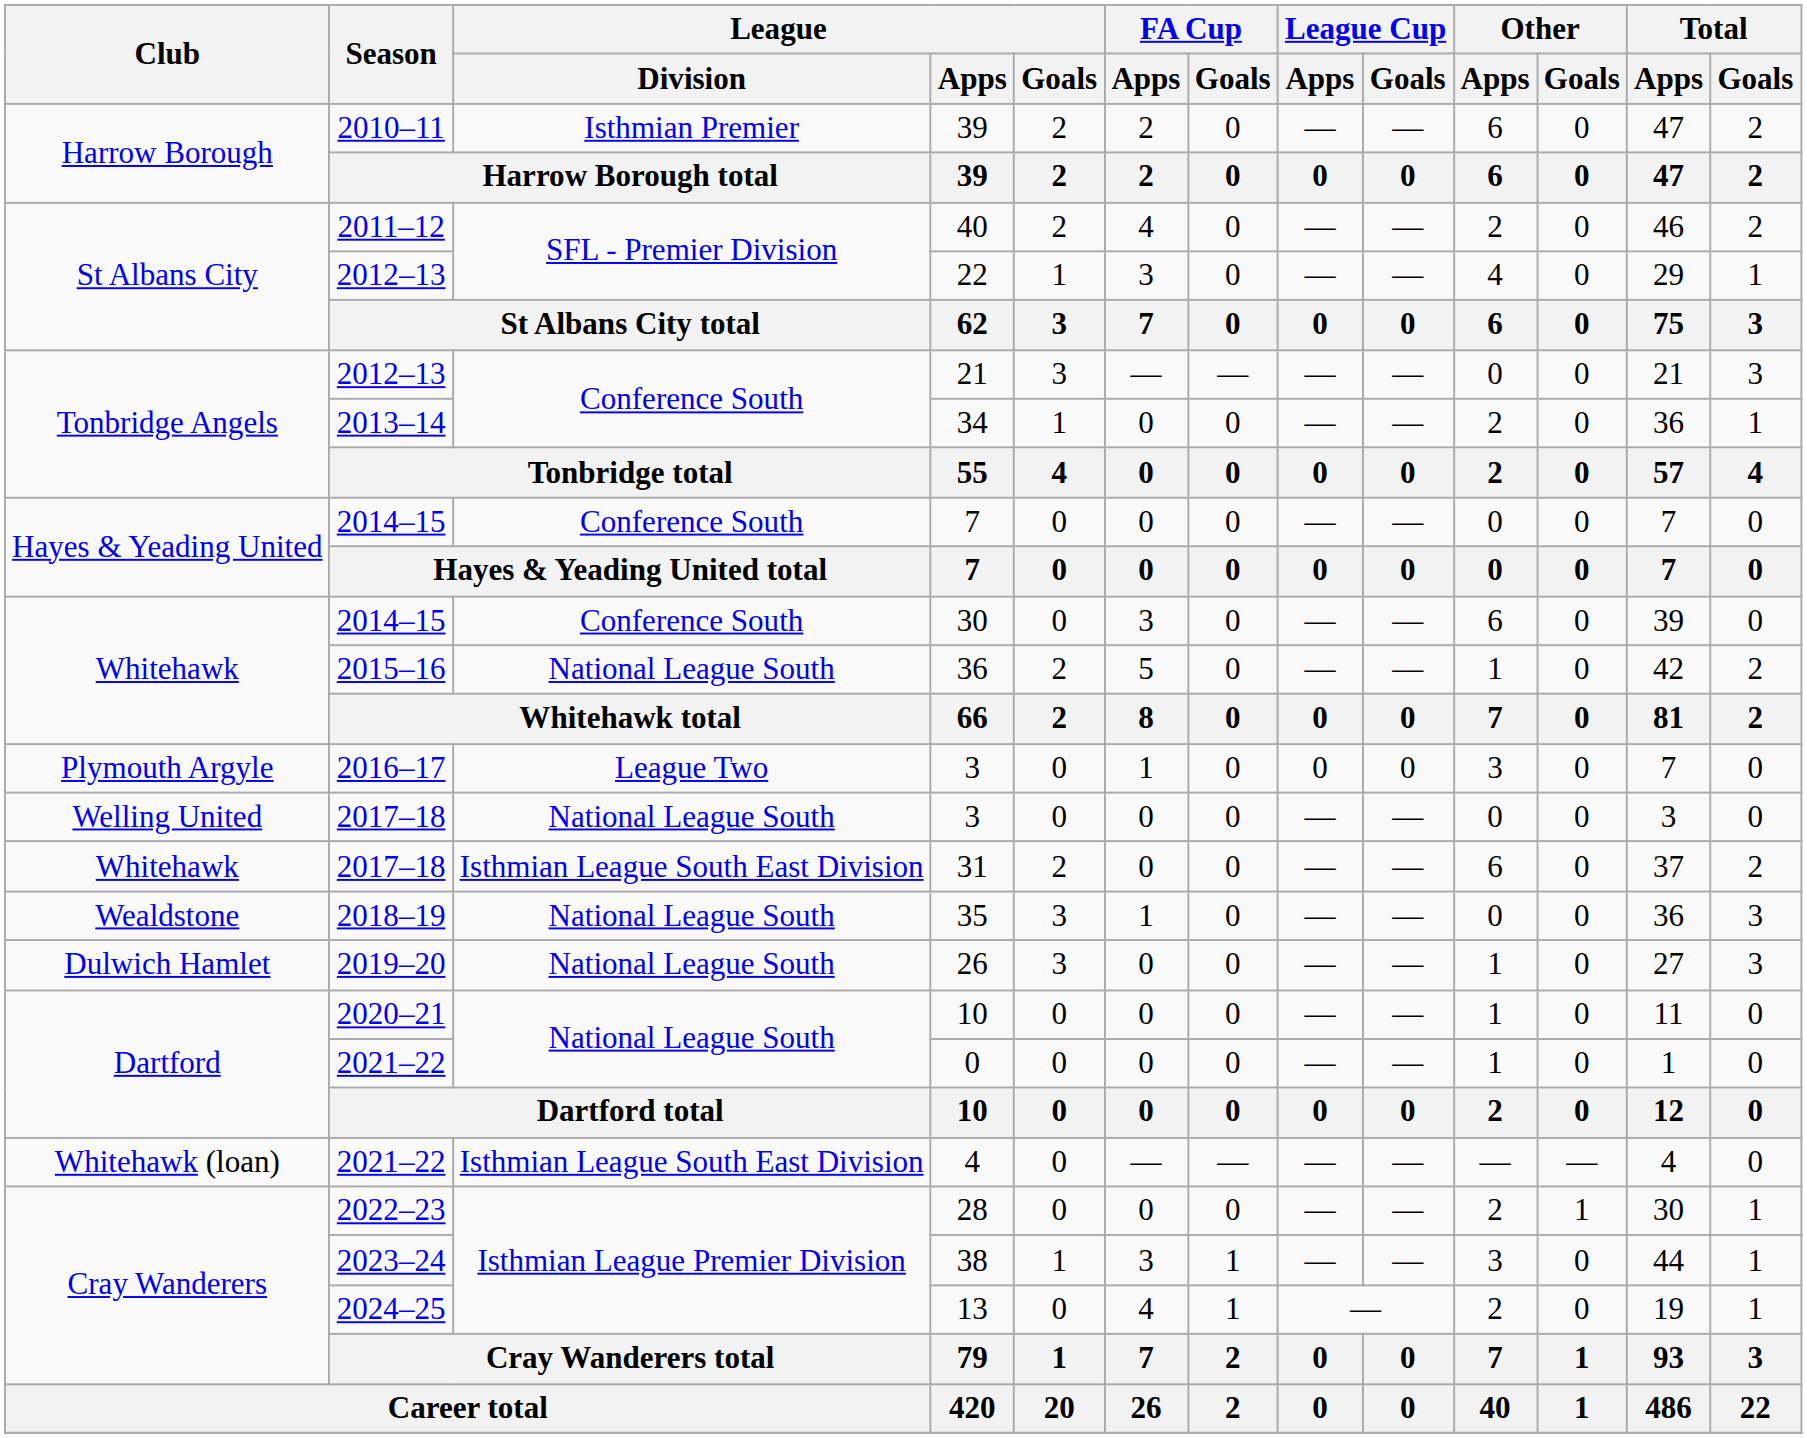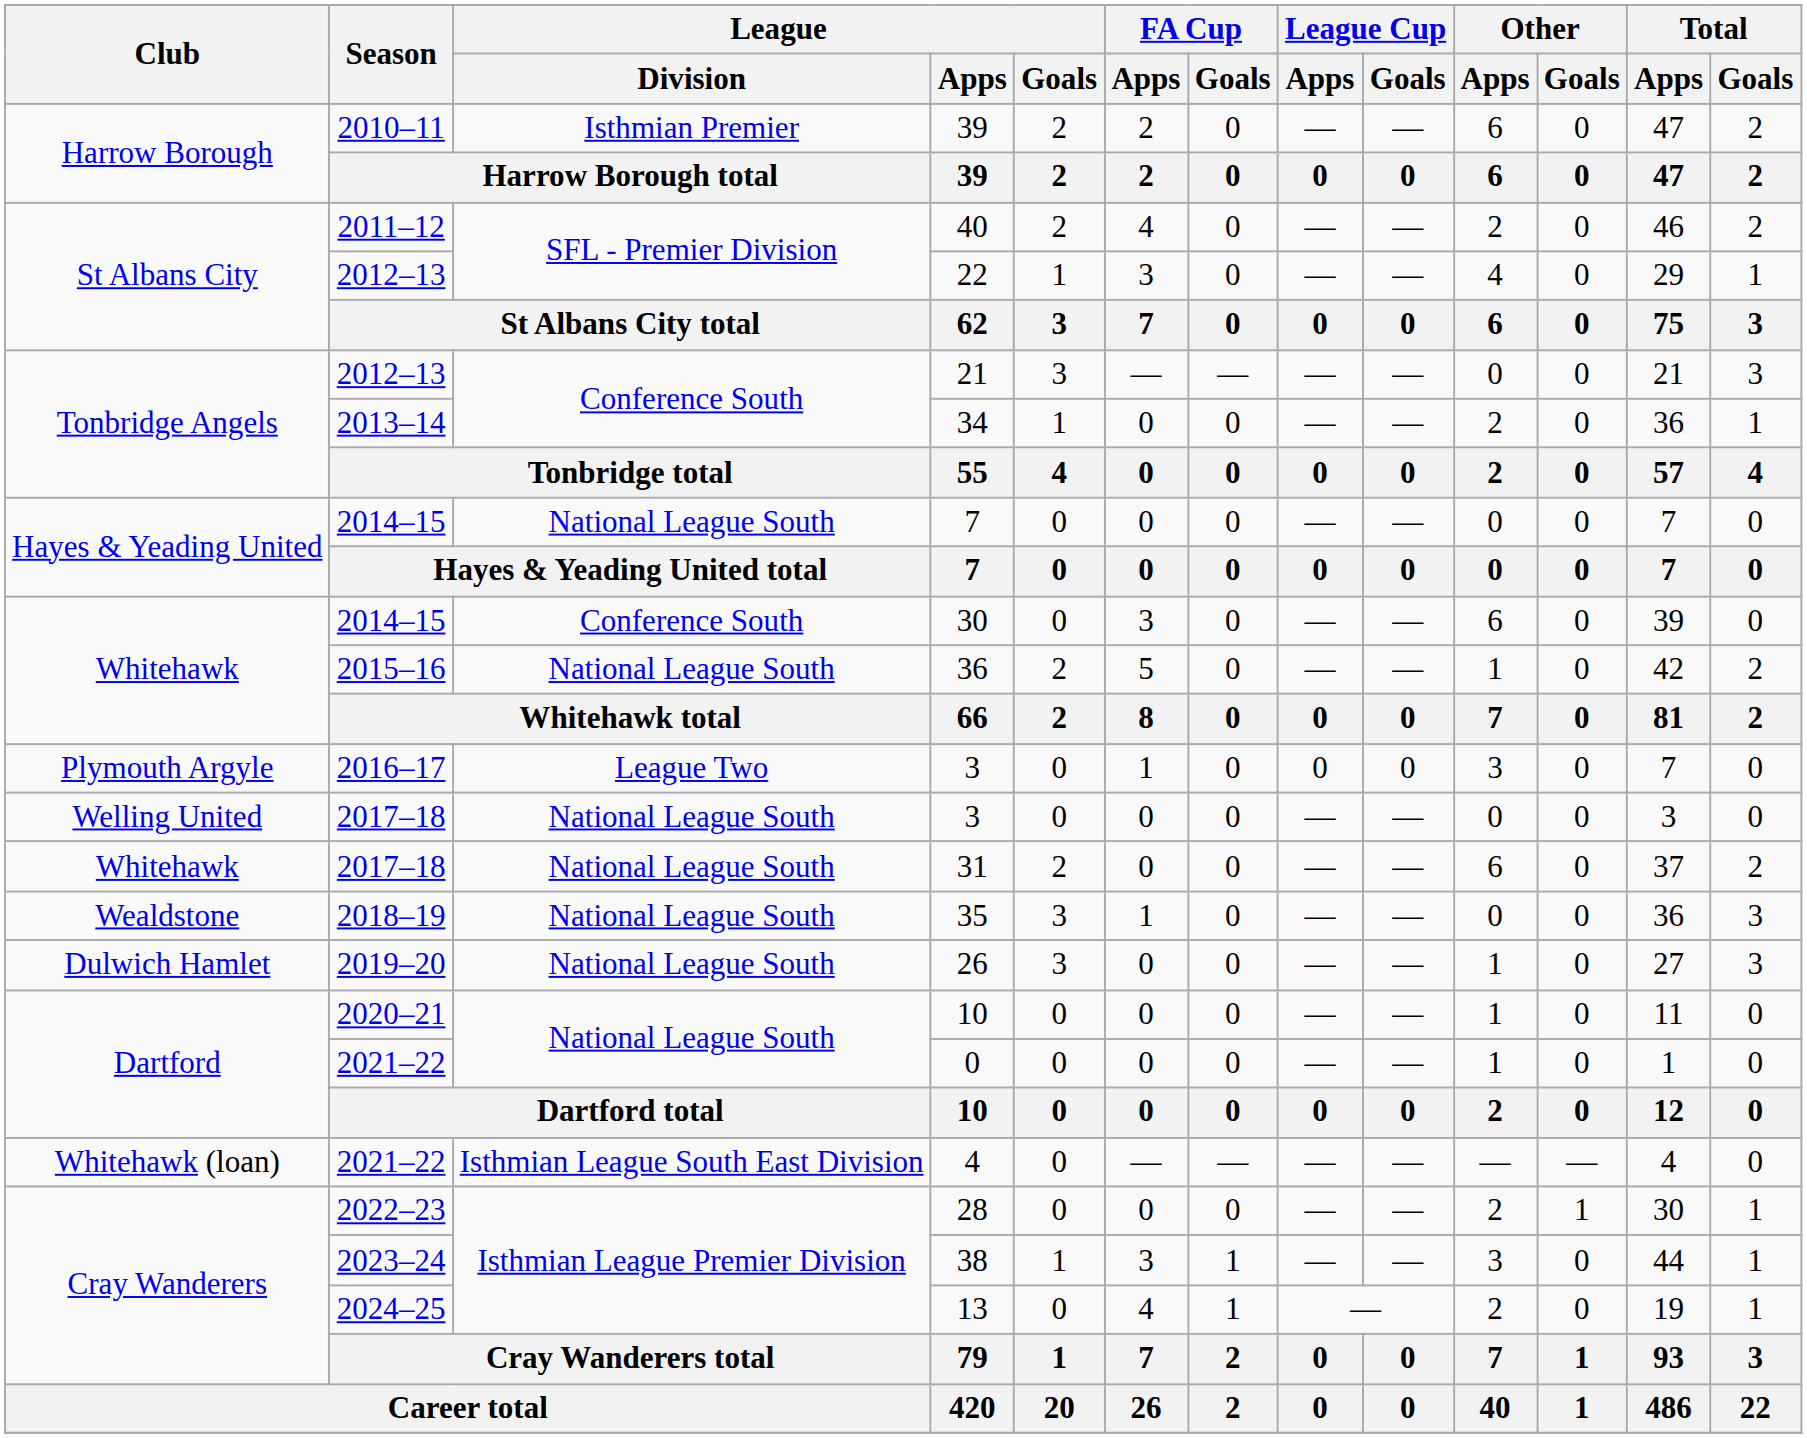(692, 521) Conference South -> (692, 521) National League South
(692, 865) Isthmian League South East Division -> (692, 865) National League South
